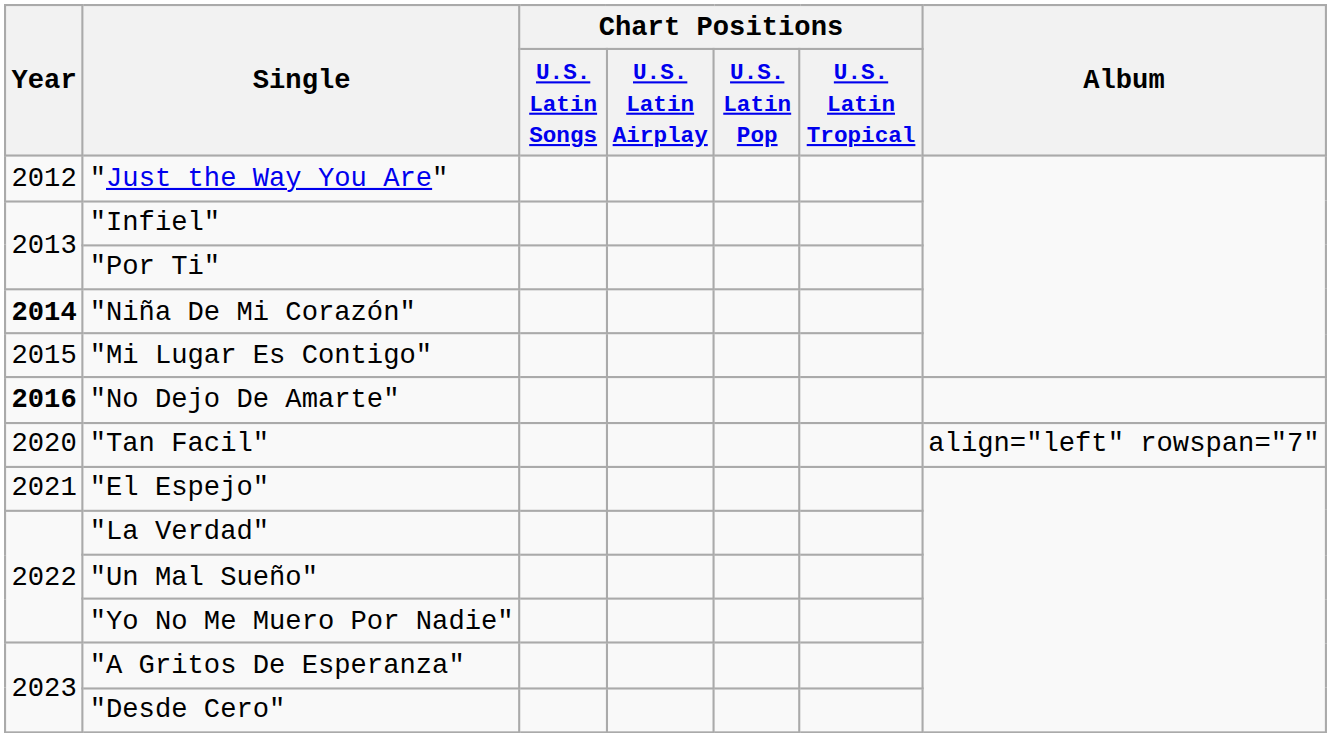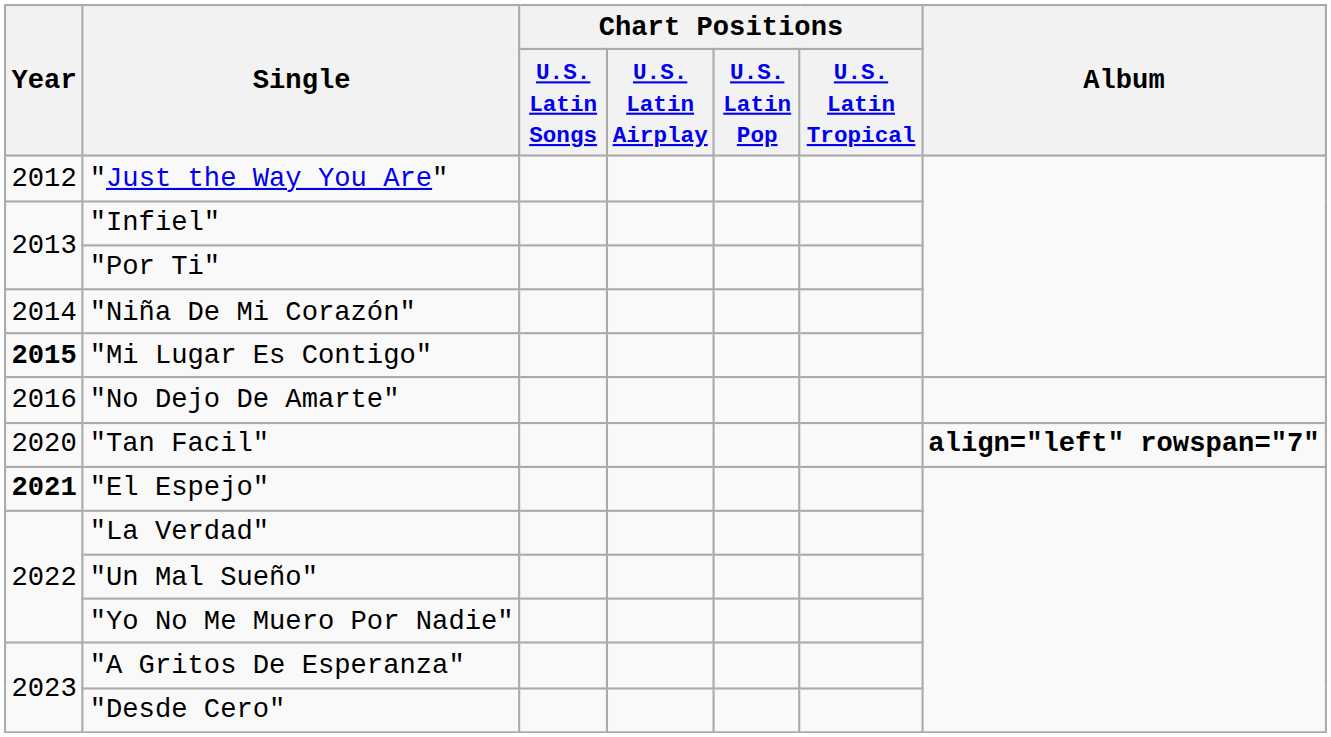(44, 311) bold -> (44, 311) normal
(44, 356) normal -> (44, 356) bold
(44, 400) bold -> (44, 400) normal
(1124, 444) normal -> (1124, 444) bold
(44, 488) normal -> (44, 488) bold
